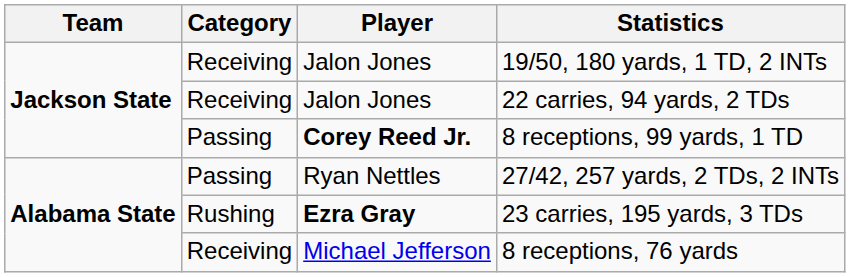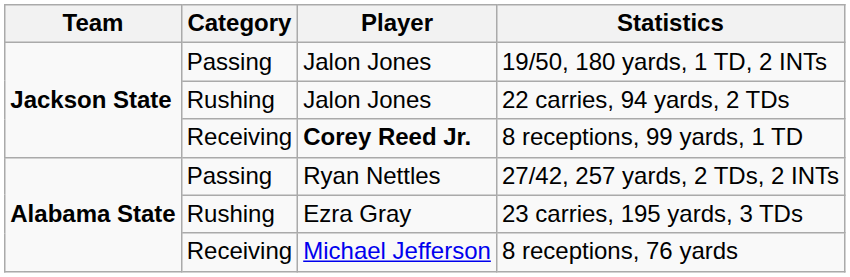(239, 61) Receiving -> (229, 61) Passing
(239, 99) Receiving -> (231, 99) Rushing
(229, 137) Passing -> (239, 137) Receiving
(359, 213) bold -> (357, 213) normal
